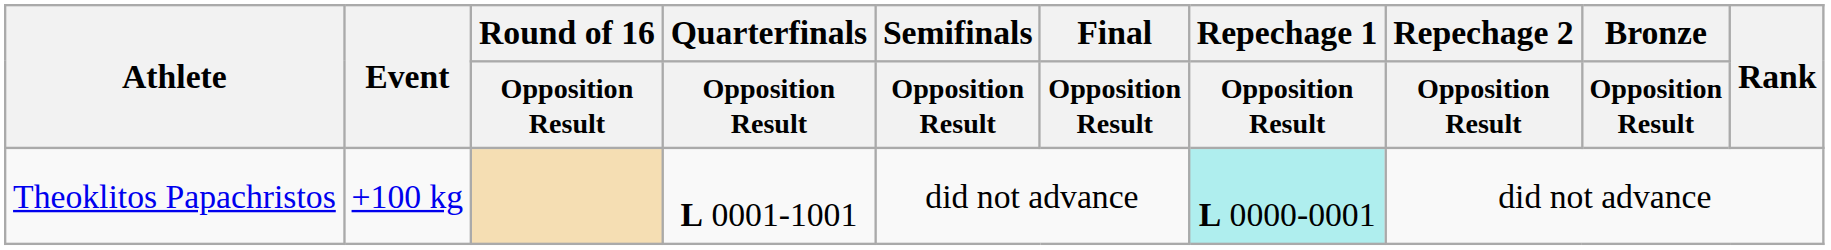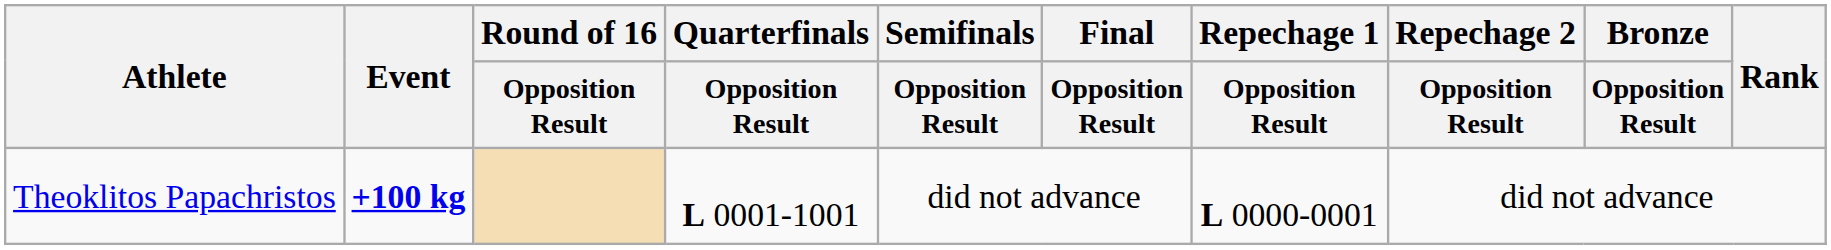(407, 196) normal -> (408, 196) bold
(1287, 215) paleturquoise background -> (1289, 215) no background
